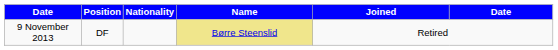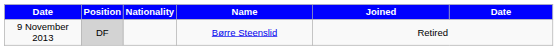(102, 33) no background -> (102, 33) lightgrey background
(245, 33) khaki background -> (245, 33) no background
